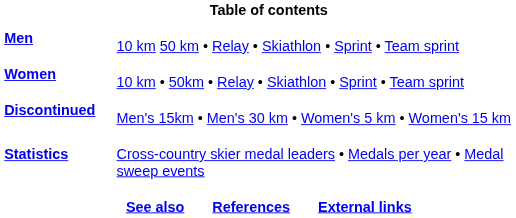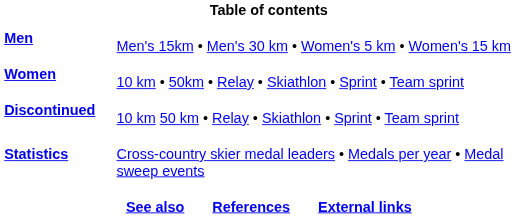(288, 46) 10 km 50 km • Relay • Skiathlon • Sprint • Team sprint -> (314, 46) Men's 15km • Men's 30 km • Women's 5 km • Women's 15 km
(314, 118) Men's 15km • Men's 30 km • Women's 5 km • Women's 15 km -> (288, 118) 10 km 50 km • Relay • Skiathlon • Sprint • Team sprint
